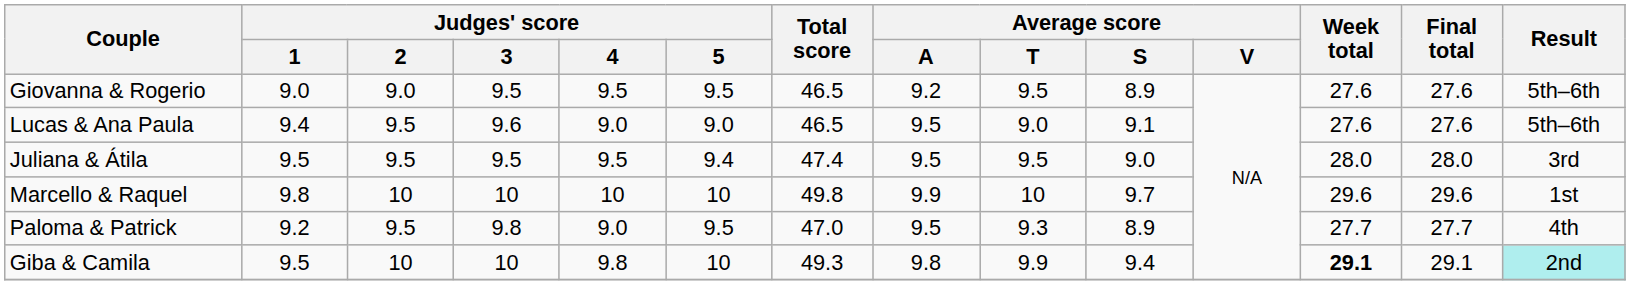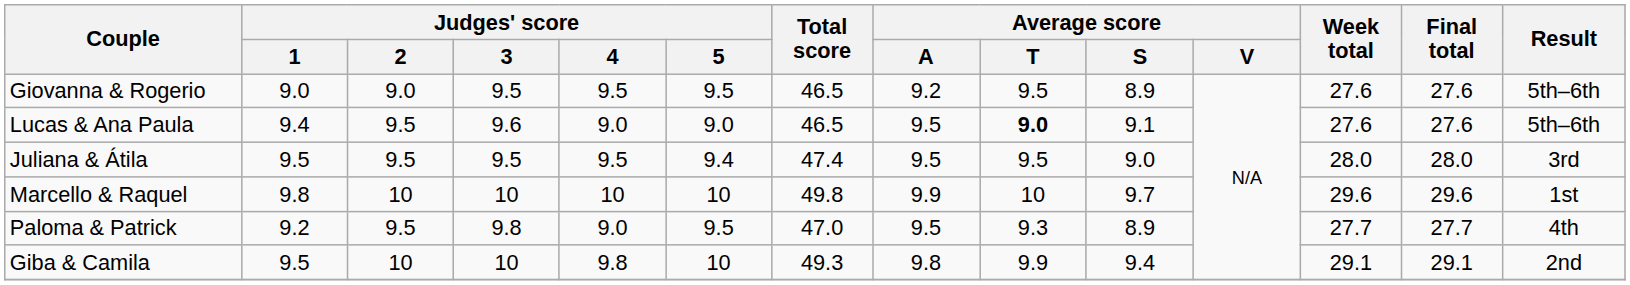(1033, 125) normal -> (1033, 125) bold
(1351, 263) bold -> (1351, 263) normal
(1564, 263) paleturquoise background -> (1564, 263) no background
